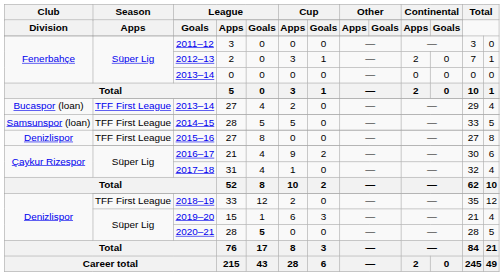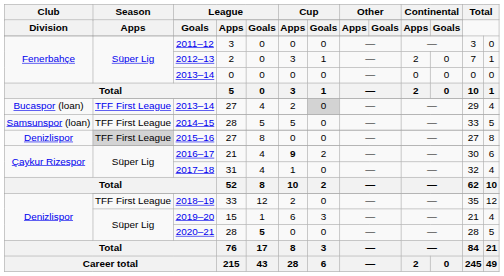(324, 106) no background -> (324, 106) lightgrey background
(133, 138) no background -> (133, 138) lightgrey background
(293, 153) normal -> (293, 153) bold
